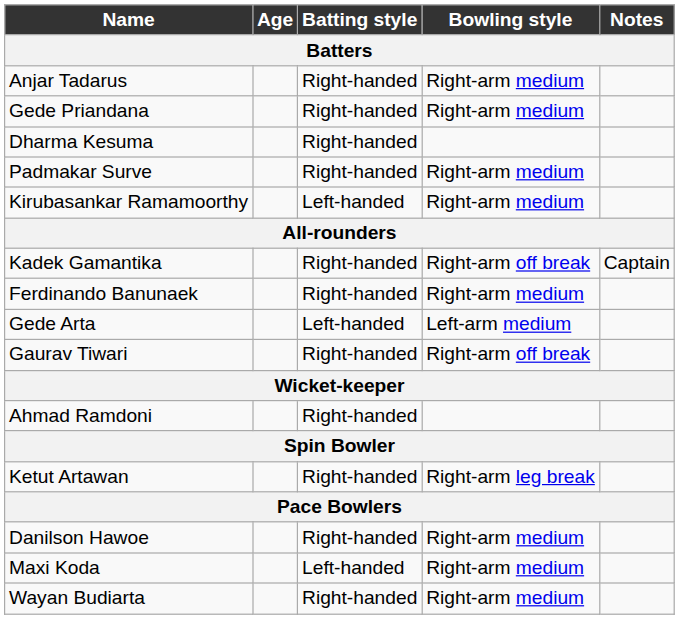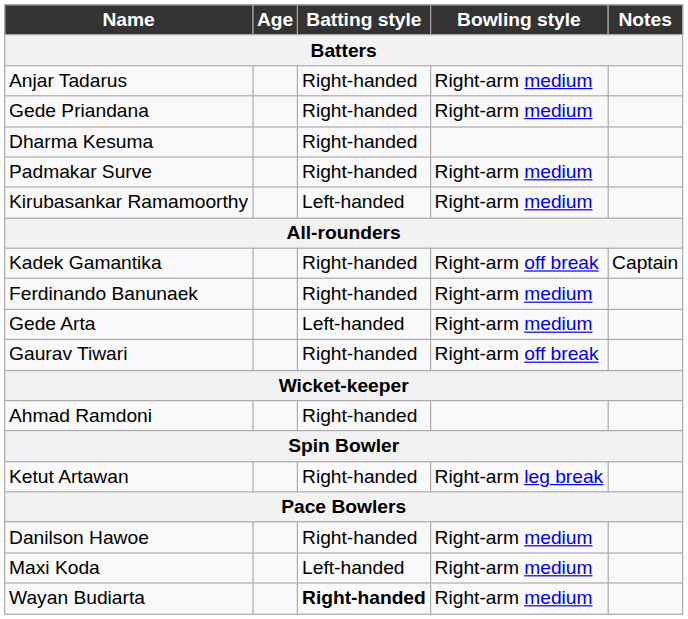(499, 324) Left-arm medium -> (514, 324) Right-arm medium
(360, 598) normal -> (364, 598) bold
